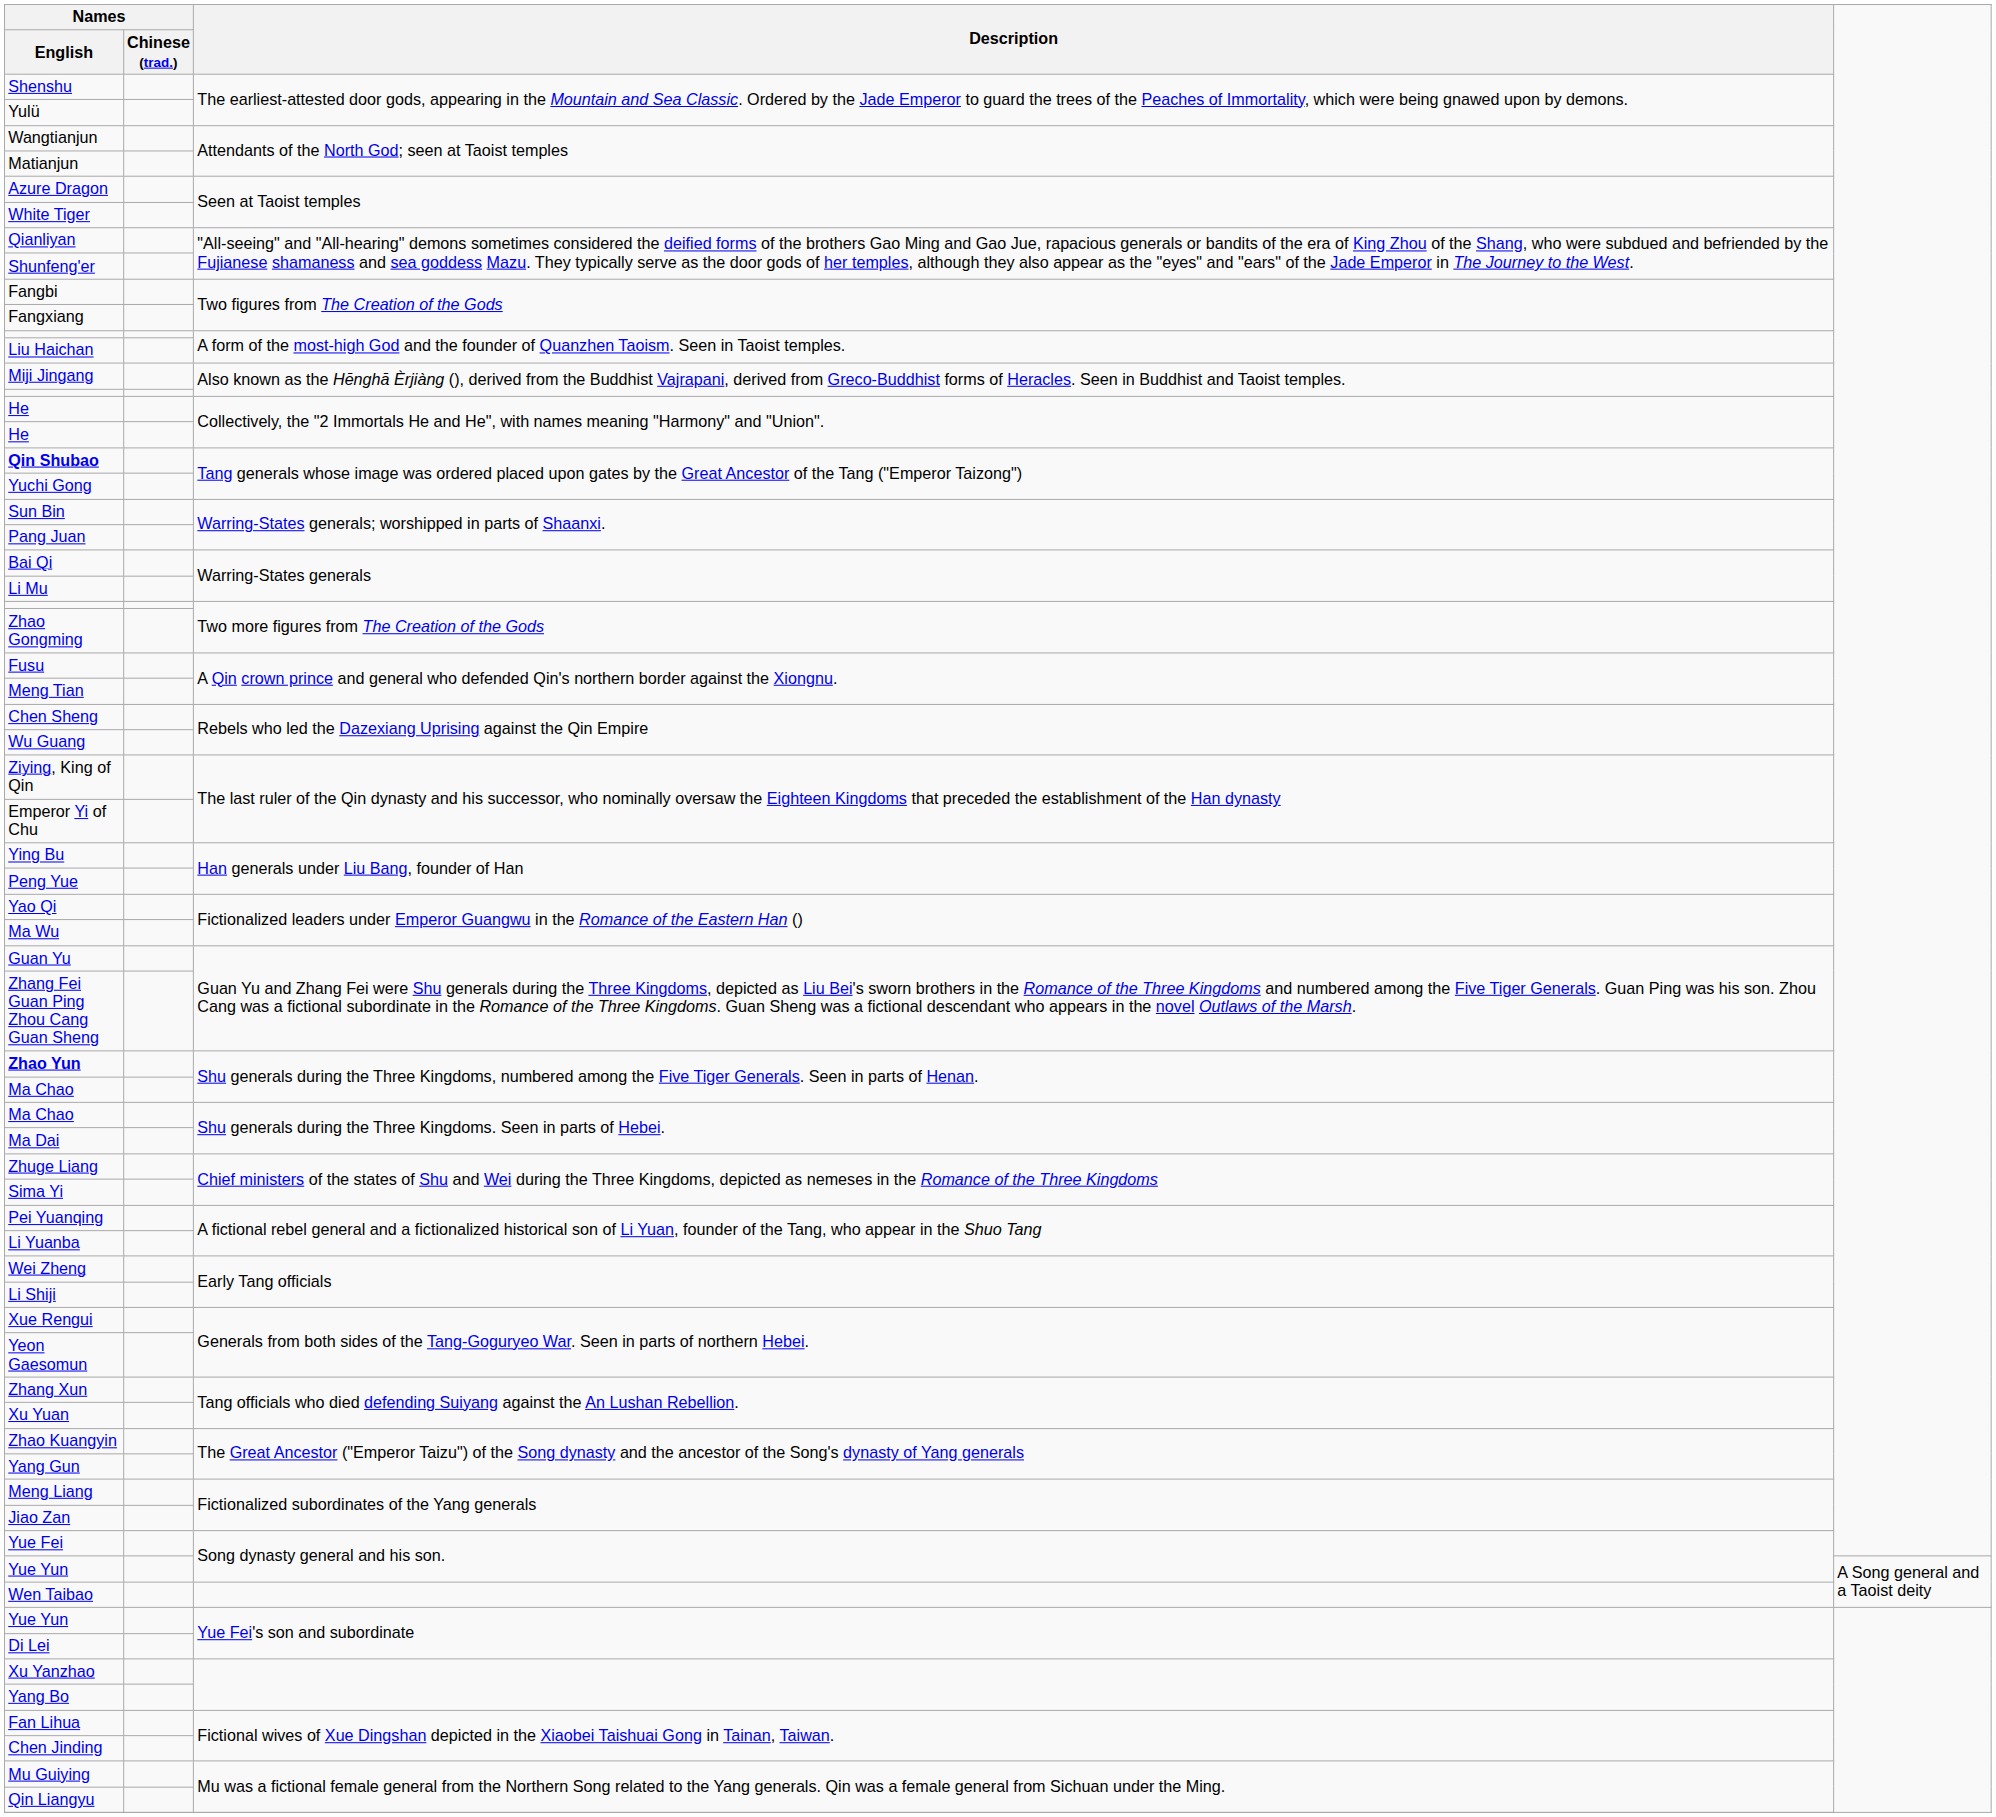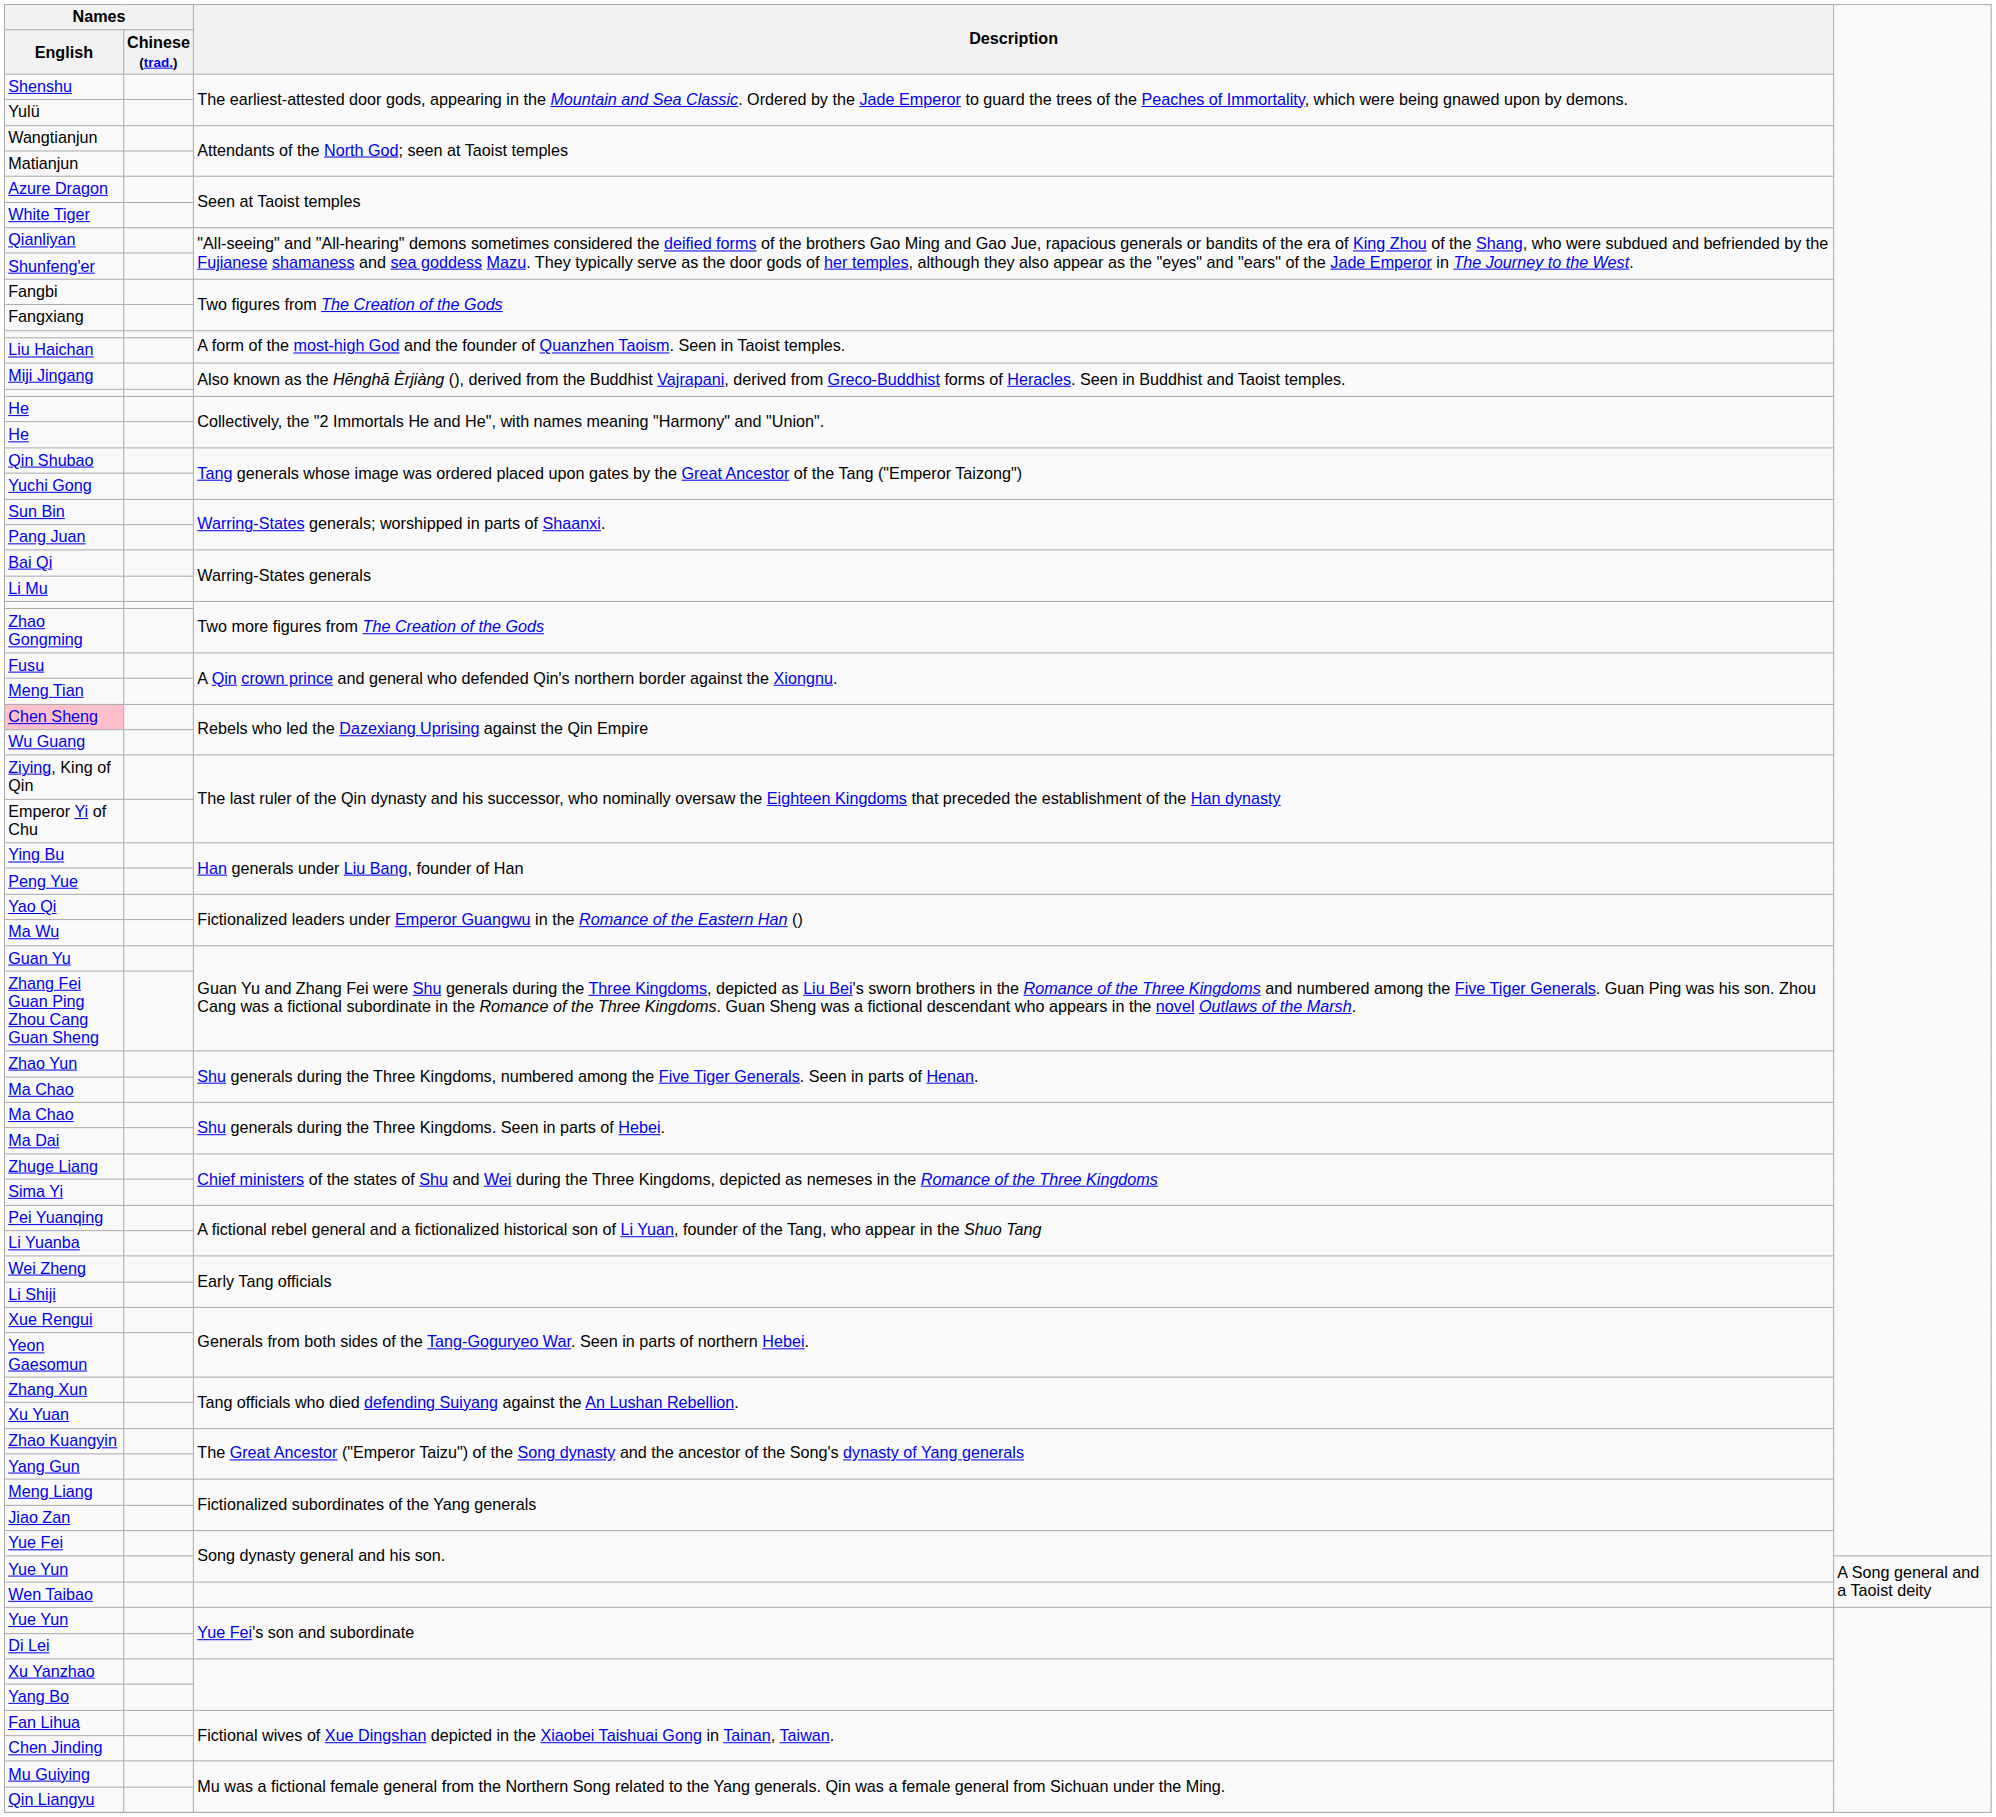(54, 460) bold -> (51, 460) normal
(53, 716) no background -> (53, 716) pink background
(44, 1063) bold -> (43, 1063) normal
